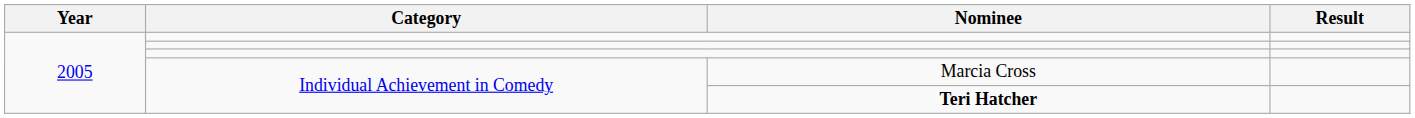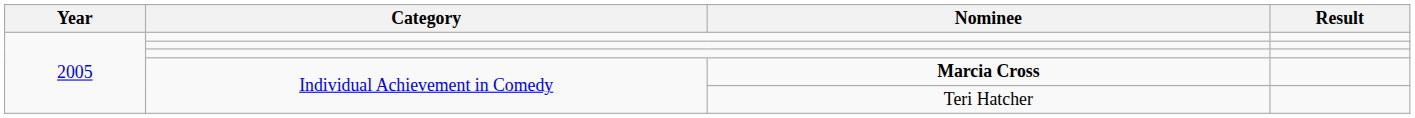(988, 71) normal -> (988, 71) bold
(988, 99) bold -> (988, 99) normal
